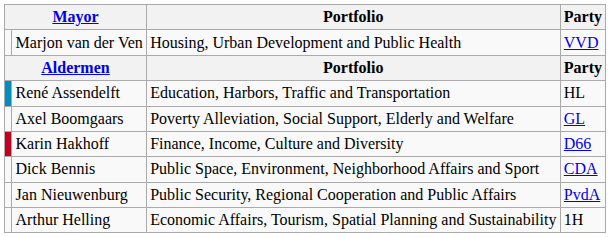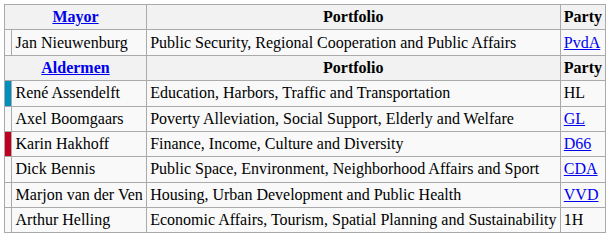rows swapped: (72, 194) <-> (79, 42)
